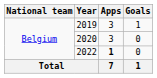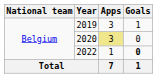(111, 39) no background -> (111, 39) khaki background
(111, 53) bold -> (111, 53) normal
(138, 53) normal -> (138, 53) bold
